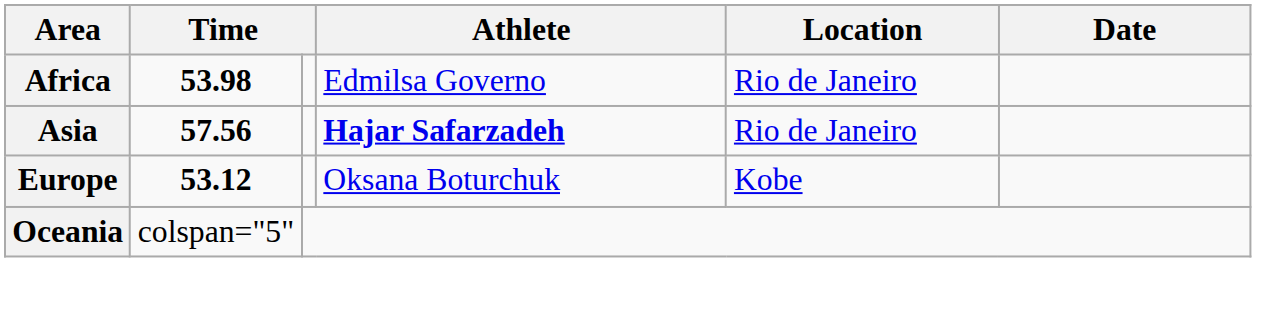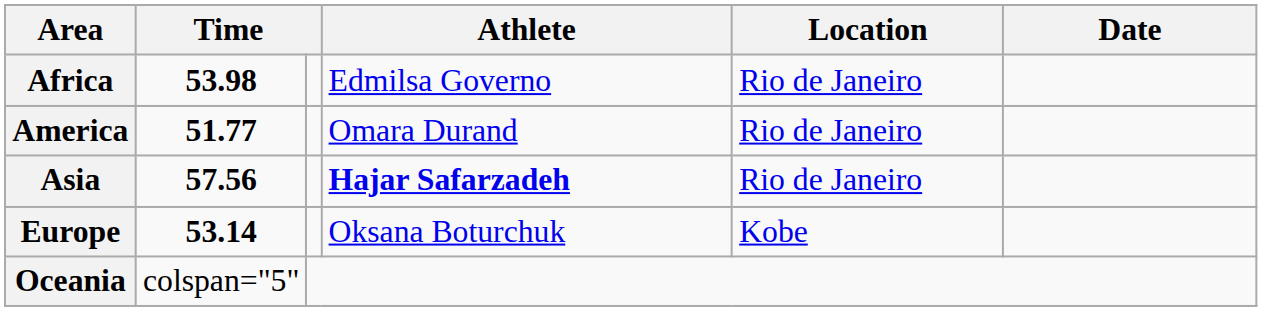+ row: (70, 130)
(216, 180) 53.12 -> (221, 230) 53.14
